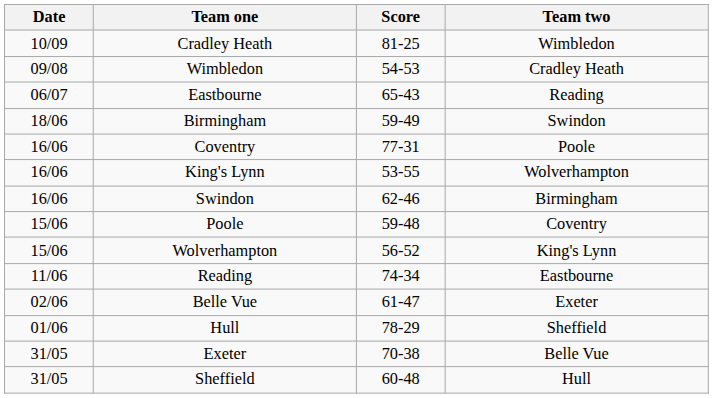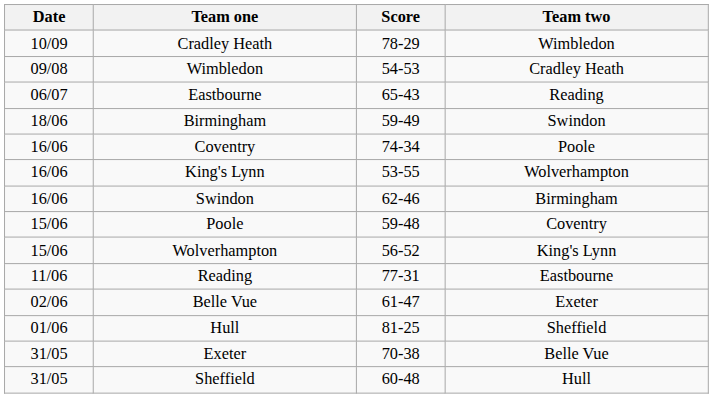(401, 43) 81-25 -> (401, 43) 78-29
(401, 146) 77-31 -> (401, 146) 74-34
(401, 276) 74-34 -> (401, 276) 77-31
(401, 328) 78-29 -> (401, 328) 81-25
